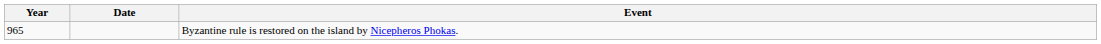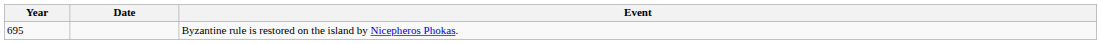(15, 30) 965 -> (15, 30) 695
